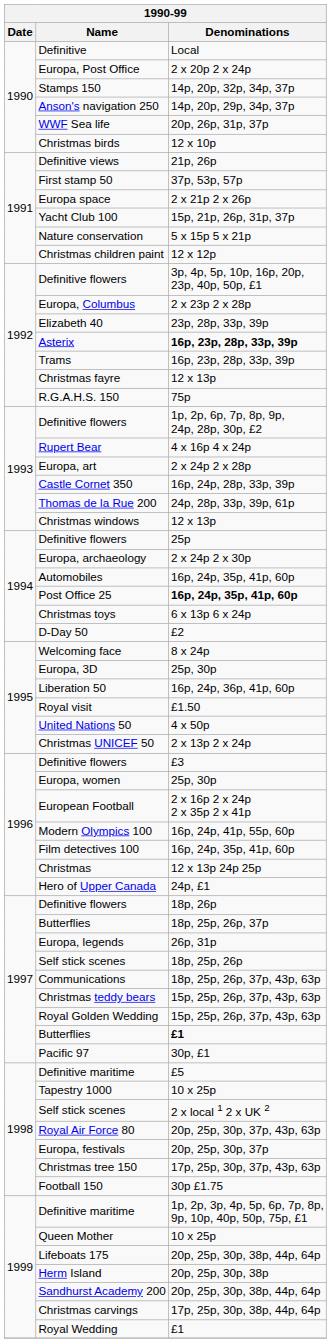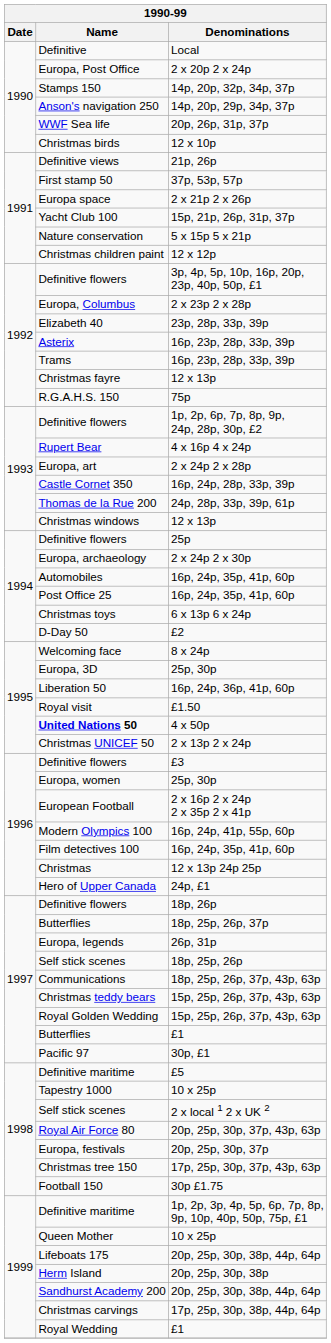(234, 341) bold -> (233, 341) normal
(234, 595) bold -> (233, 595) normal
(85, 725) normal -> (88, 725) bold
(178, 1034) bold -> (178, 1034) normal
